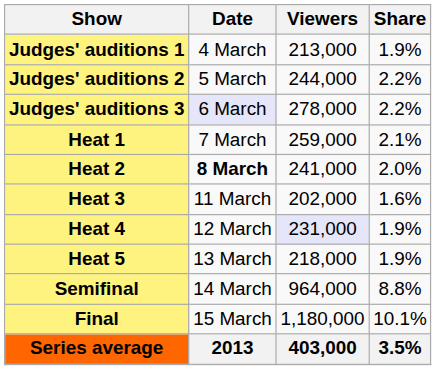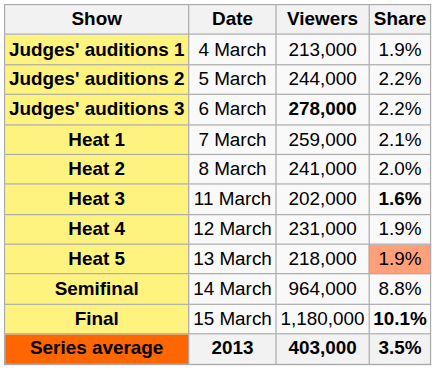(232, 109) lavender background -> (232, 109) no background
(323, 109) normal -> (323, 109) bold
(232, 169) bold -> (232, 169) normal
(400, 199) normal -> (400, 199) bold
(323, 229) lavender background -> (323, 229) no background
(400, 259) no background -> (400, 259) lightsalmon background
(400, 318) normal -> (400, 318) bold
